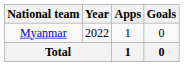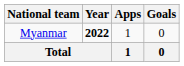(97, 33) normal -> (97, 33) bold
